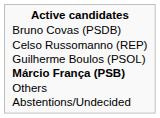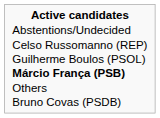(67, 30) Bruno Covas (PSDB) -> (72, 30) Abstentions/Undecided
(72, 102) Abstentions/Undecided -> (67, 102) Bruno Covas (PSDB)
